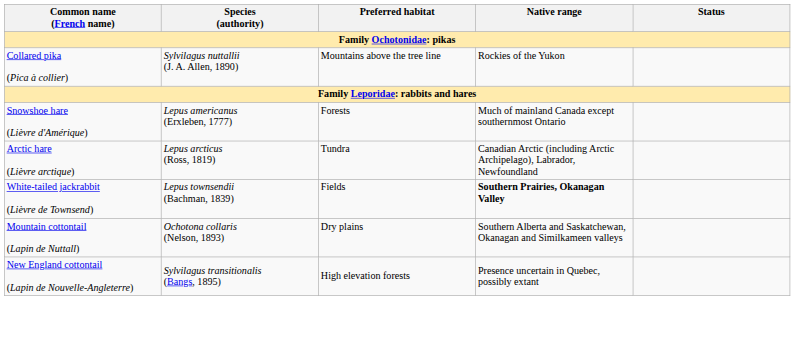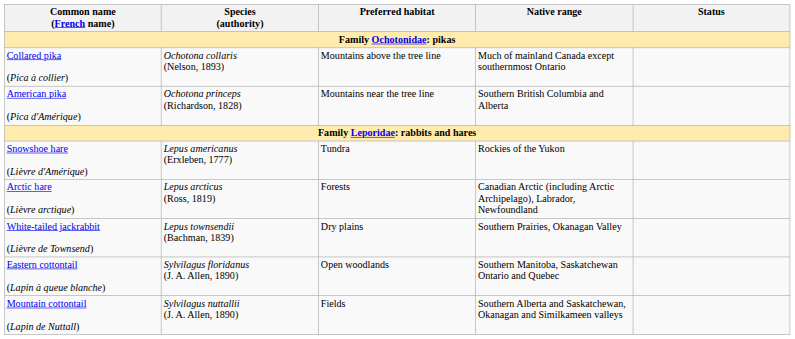(202, 61) Sylvilagus nuttallii (J. A. Allen, 1890) -> (200, 61) Ochotona collaris (Nelson, 1893)
(521, 55) Rockies of the Yukon -> (546, 61) Much of mainland Canada except southernmost Ontario
+ row: (44, 105)
(335, 110) Forests -> (335, 149) Tundra
(546, 116) Much of mainland Canada except southernmost Ontario -> (521, 149) Rockies of the Yukon
(335, 149) Tundra -> (335, 187) Forests
(333, 187) Fields -> (342, 226) Dry plains
(541, 193) bold -> (550, 226) normal
+ row: (56, 276)
(200, 232) Ochotona collaris (Nelson, 1893) -> (202, 309) Sylvilagus nuttallii (J. A. Allen, 1890)
(342, 226) Dry plains -> (333, 303) Fields
- row: (70, 276)
